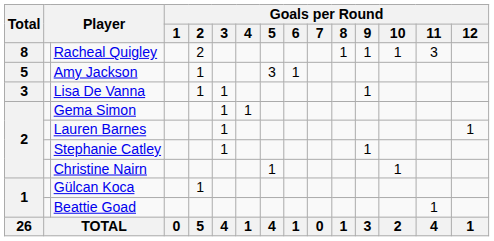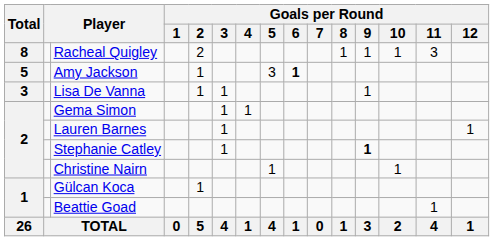(296, 72) normal -> (296, 72) bold
(367, 149) normal -> (367, 149) bold
